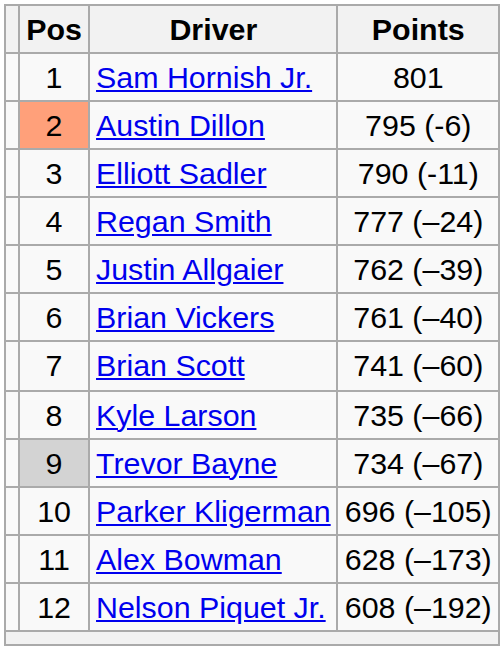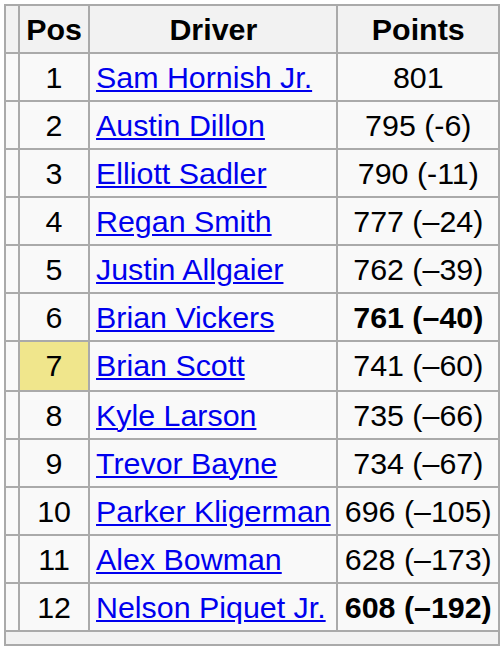(54, 126) lightsalmon background -> (54, 126) no background
(418, 318) normal -> (418, 318) bold
(54, 366) no background -> (54, 366) khaki background
(54, 462) lightgrey background -> (54, 462) no background
(418, 607) normal -> (418, 607) bold
